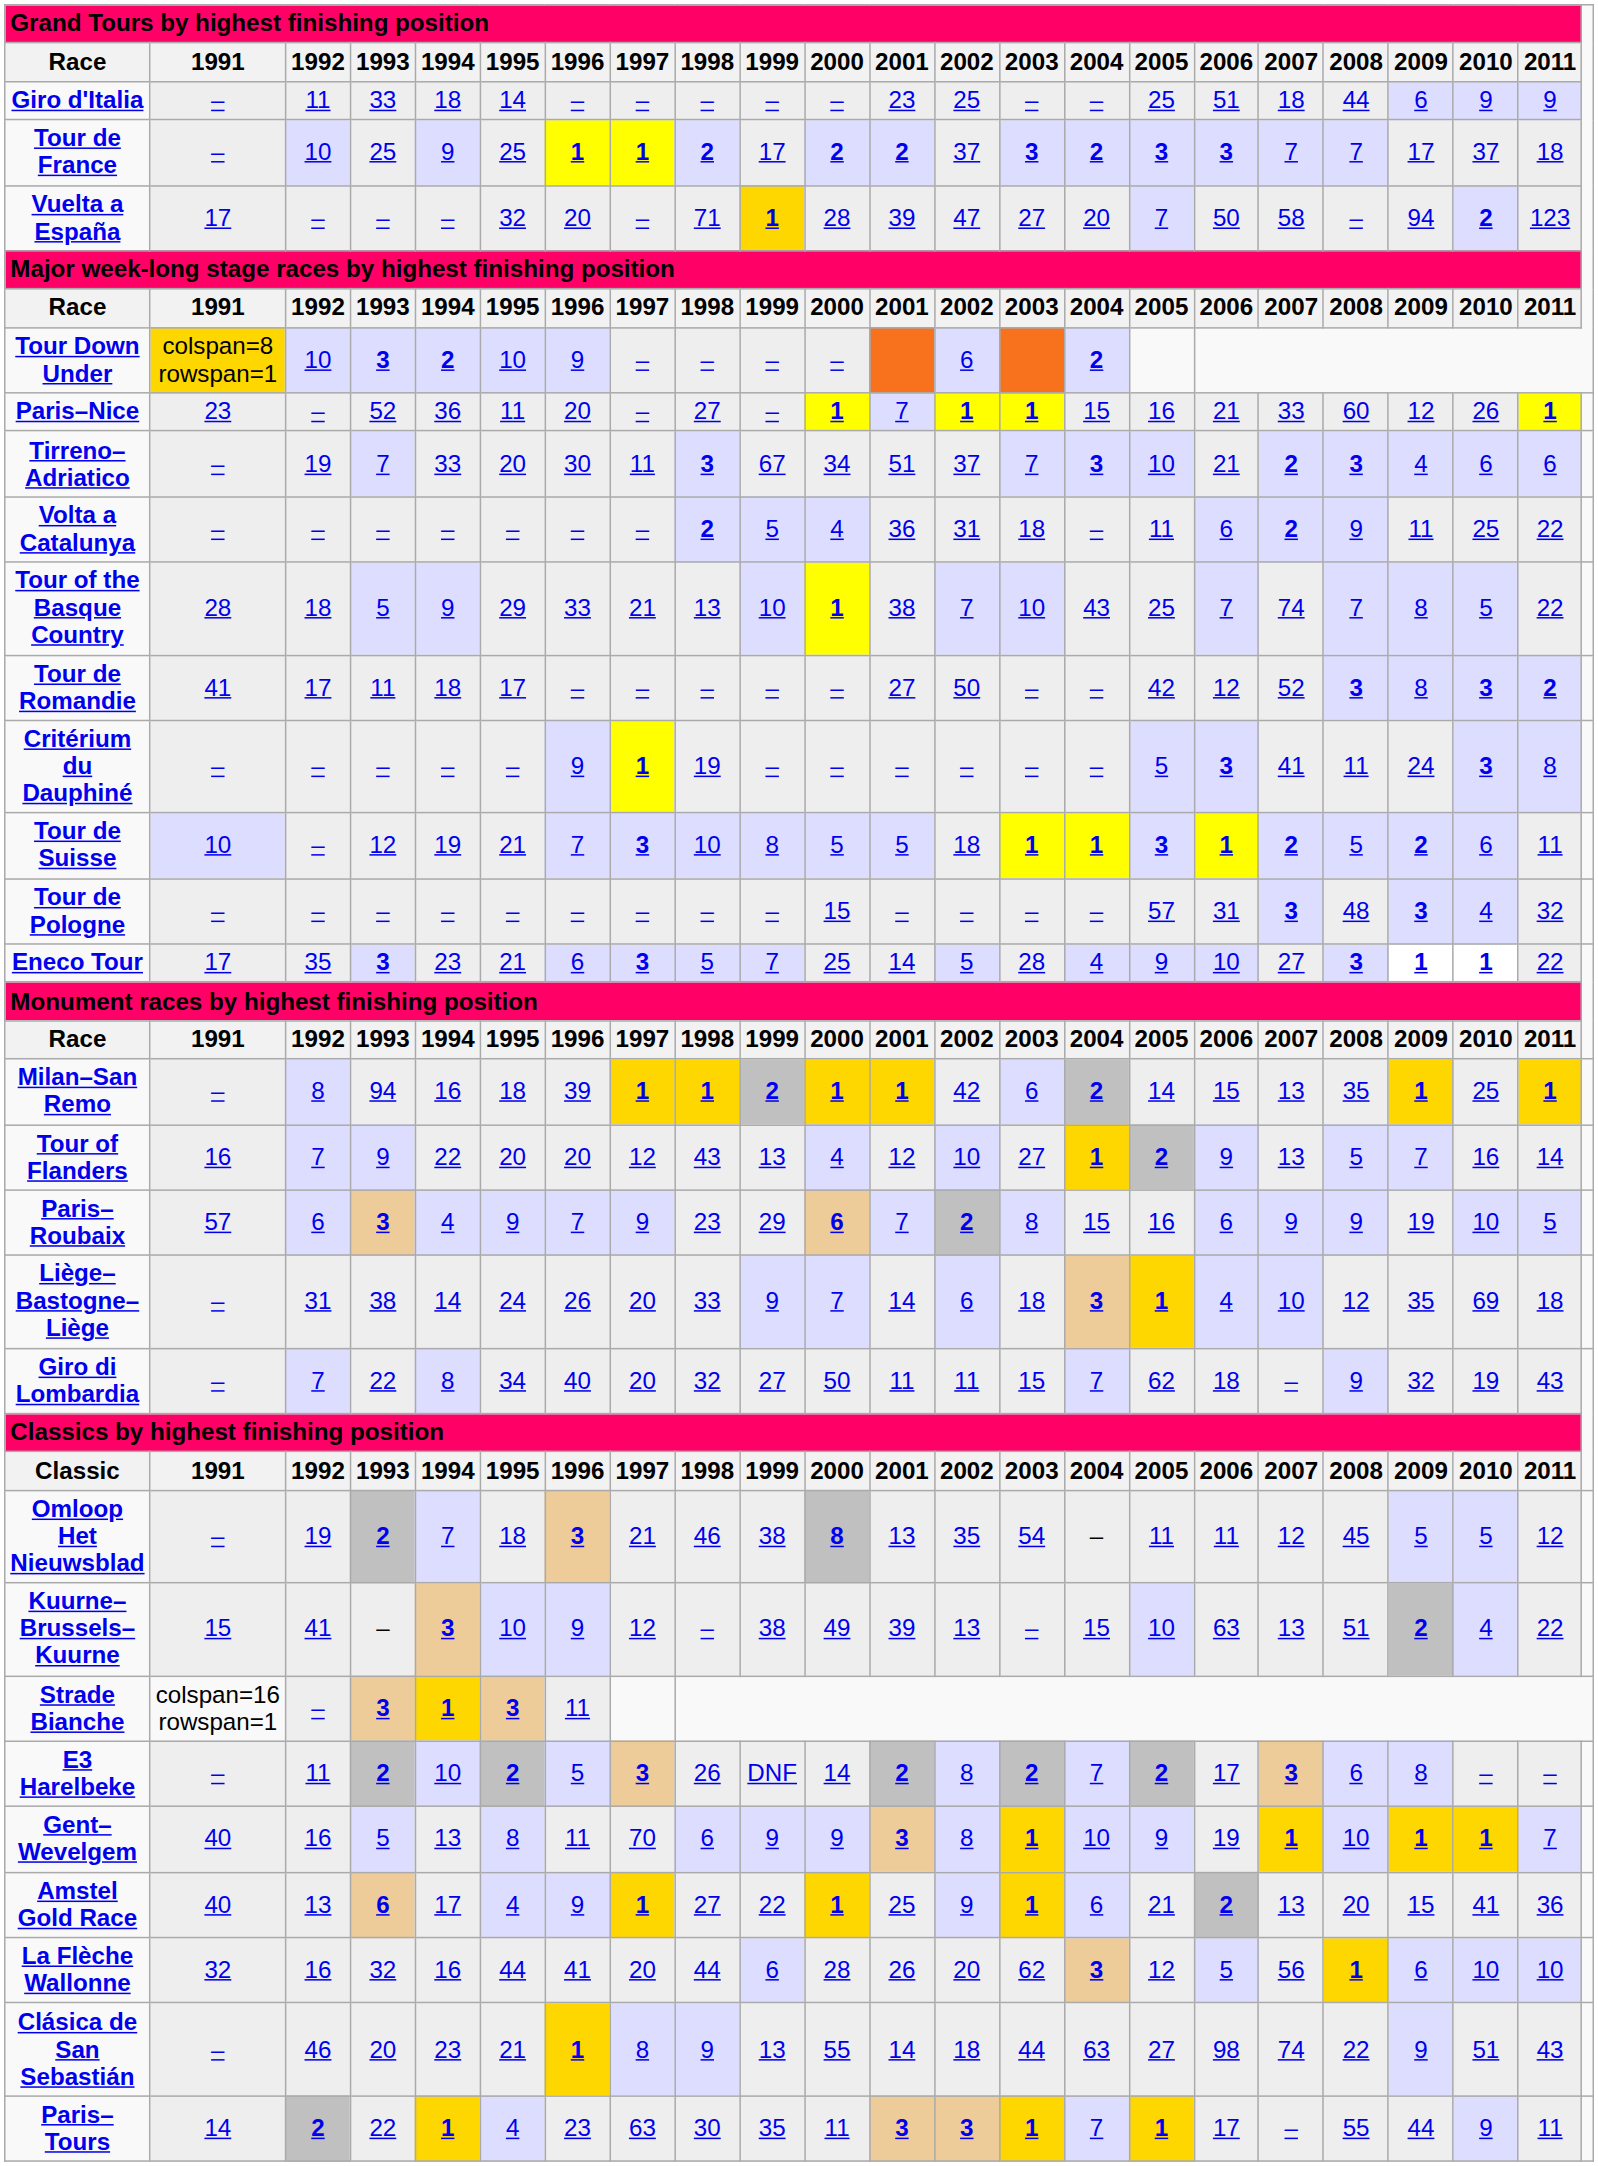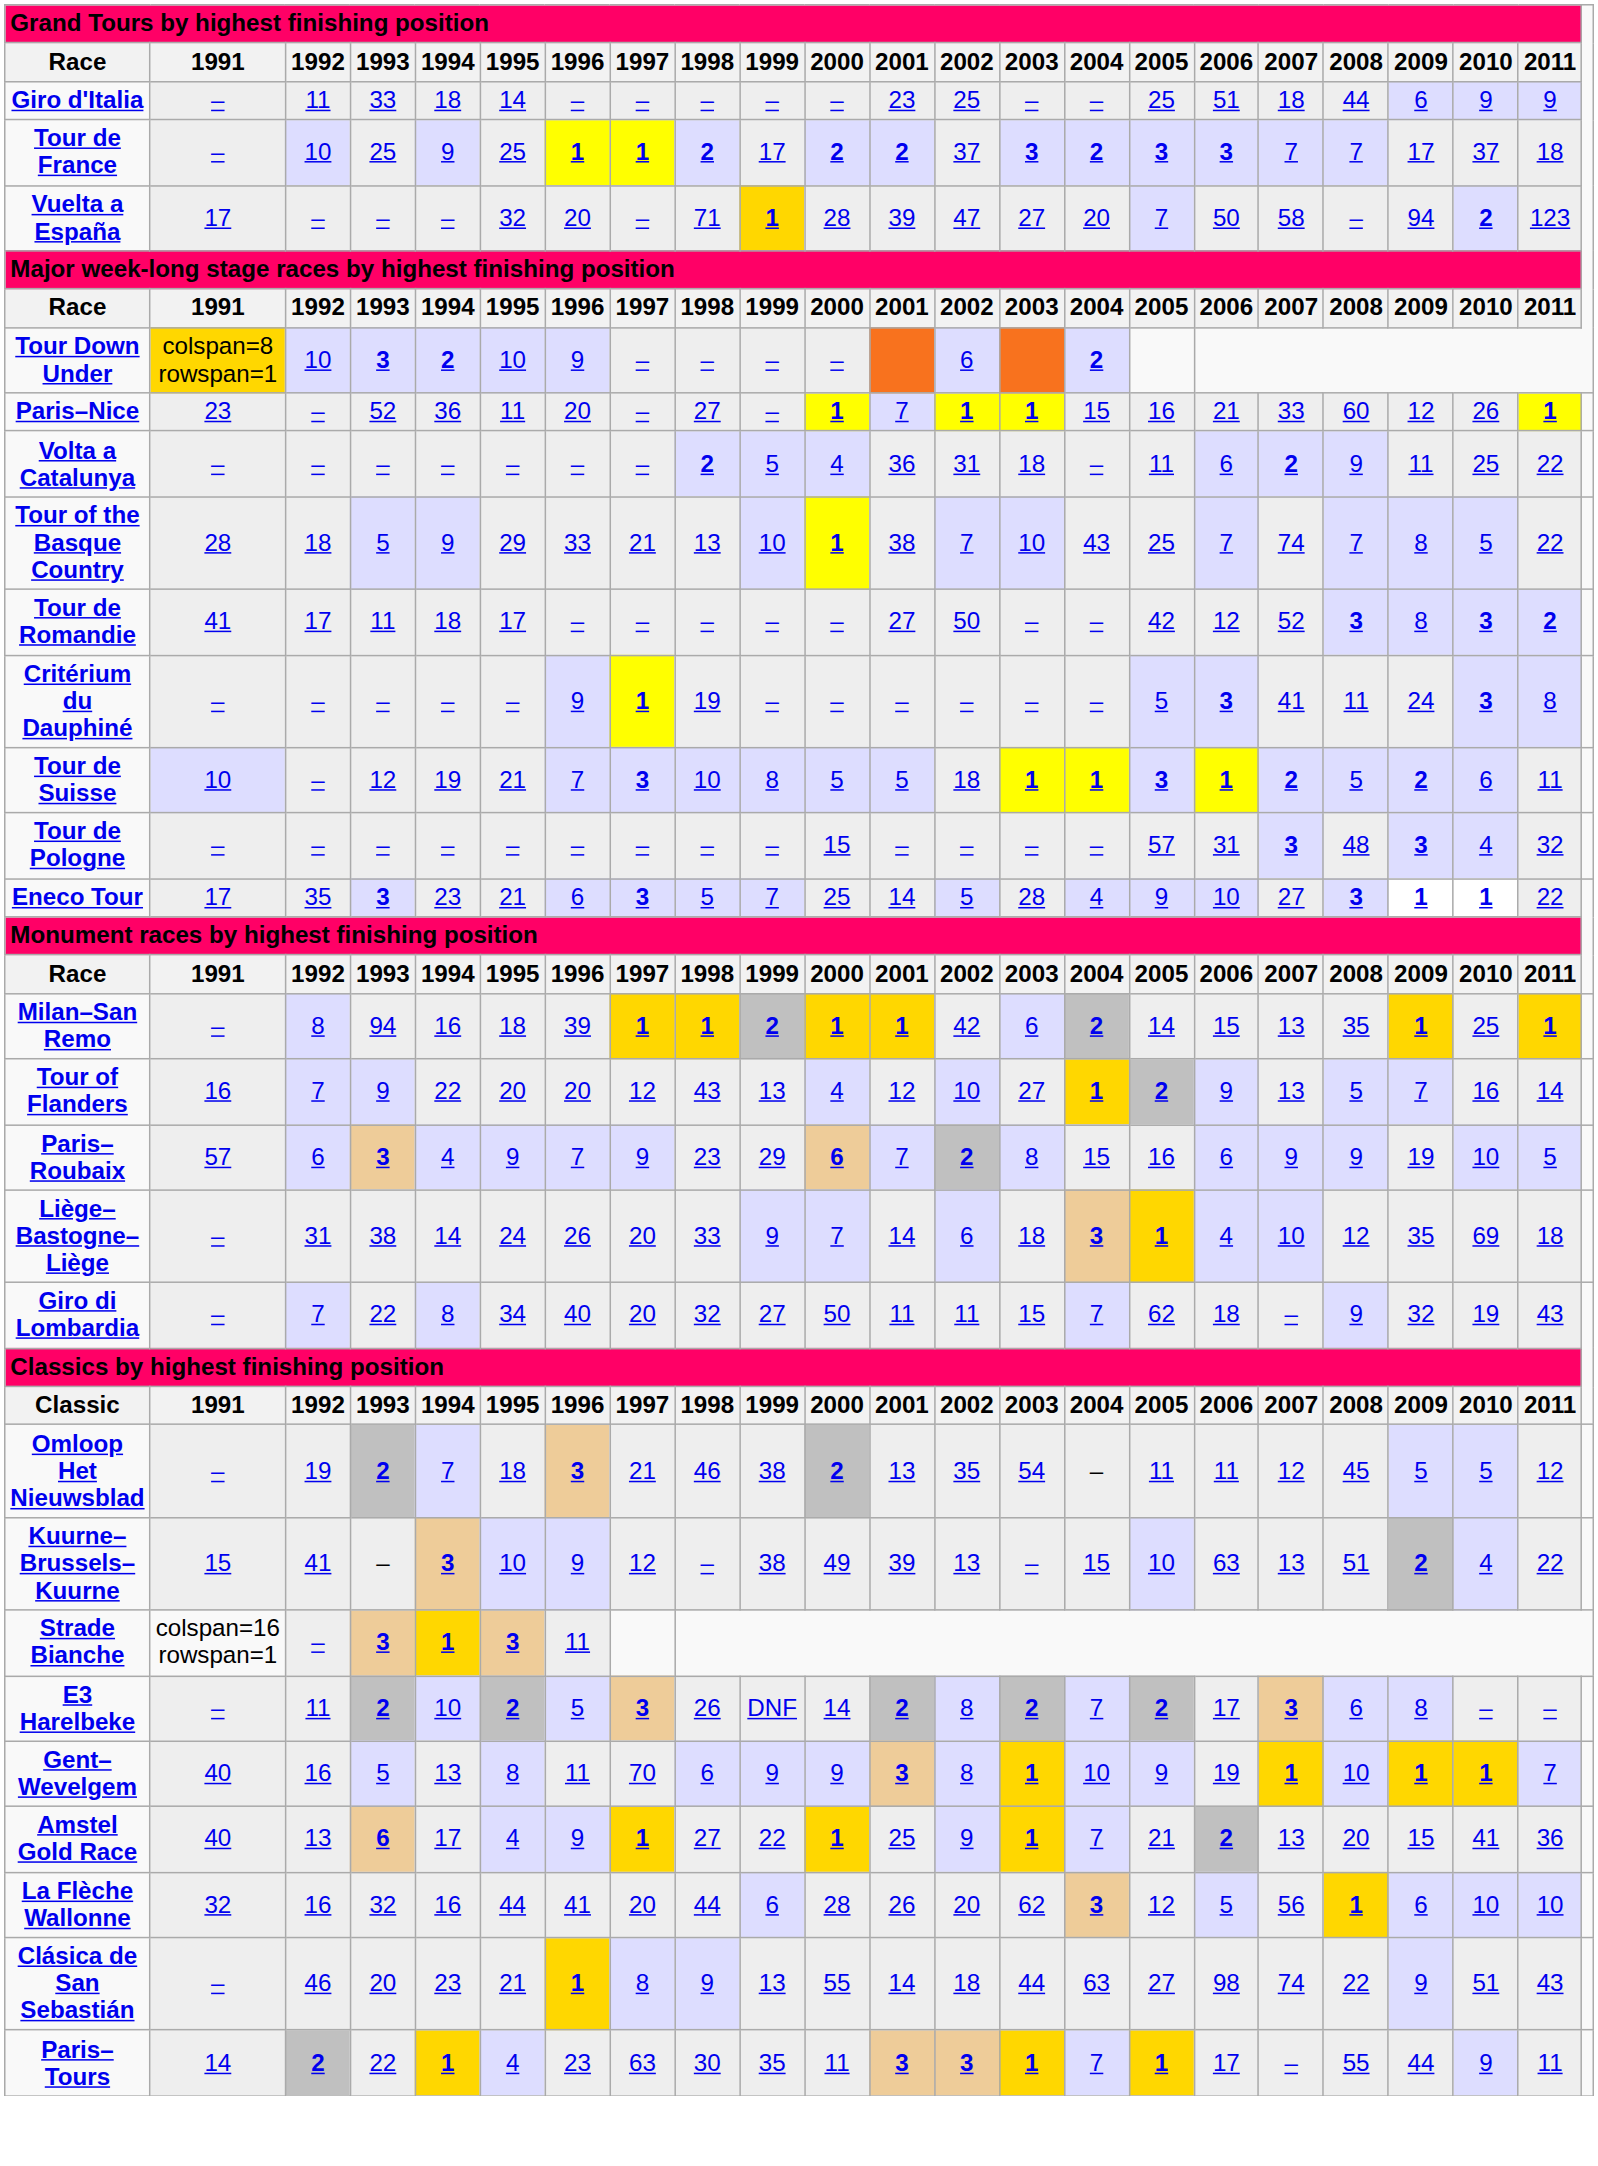- row: (77, 463)
(837, 1536) 8 -> (837, 1470) 2
(1097, 1904) 6 -> (1097, 1839) 7
